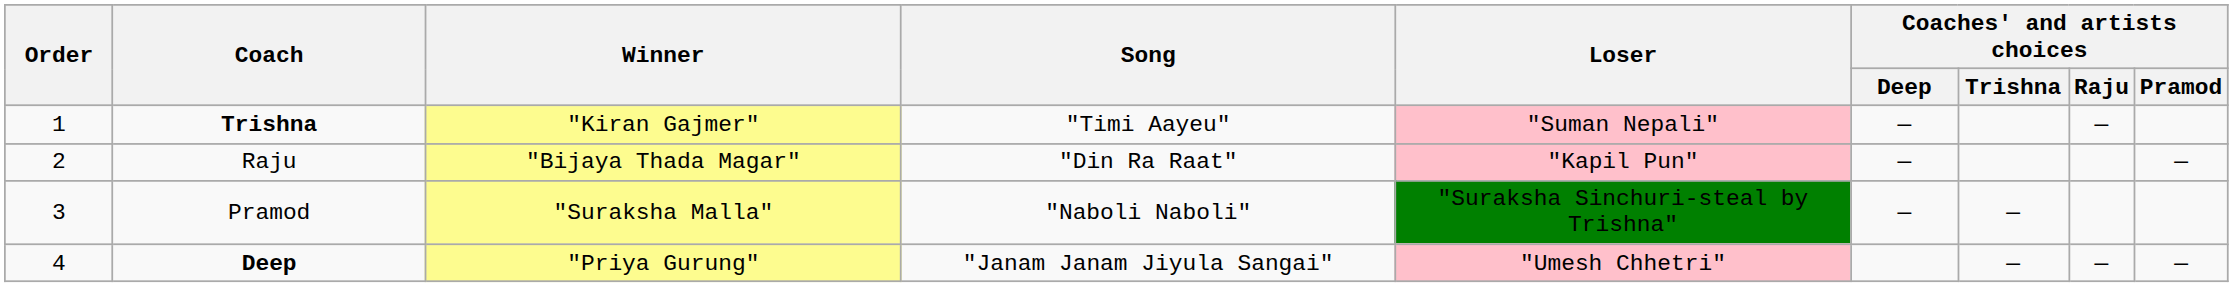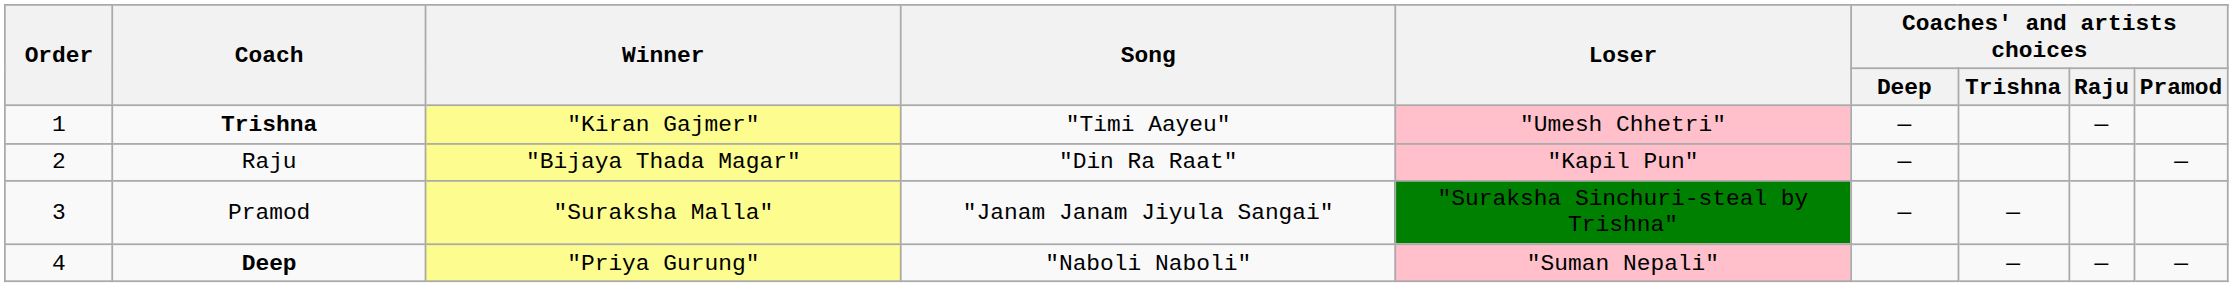(1623, 125) "Suman Nepali" -> (1623, 125) "Umesh Chhetri"
(1148, 212) "Naboli Naboli" -> (1148, 212) "Janam Janam Jiyula Sangai"
(1148, 263) "Janam Janam Jiyula Sangai" -> (1148, 263) "Naboli Naboli"
(1623, 263) "Umesh Chhetri" -> (1623, 263) "Suman Nepali"
